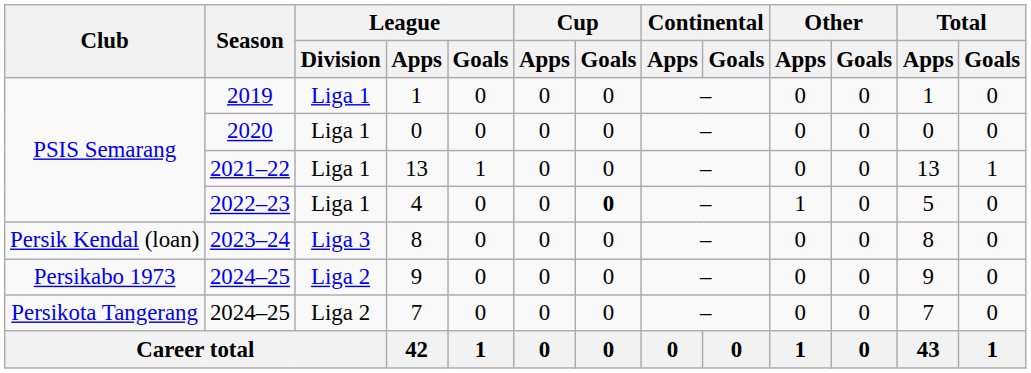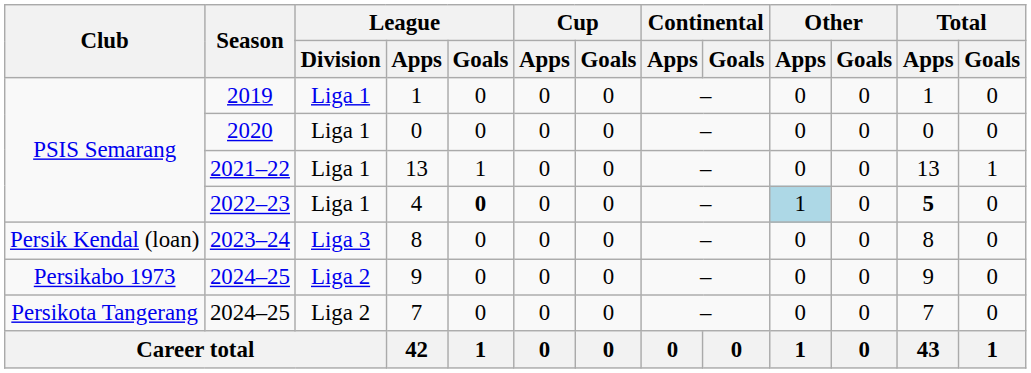(481, 204) normal -> (481, 204) bold
(608, 204) bold -> (608, 204) normal
(800, 204) no background -> (800, 204) lightblue background
(928, 204) normal -> (928, 204) bold
